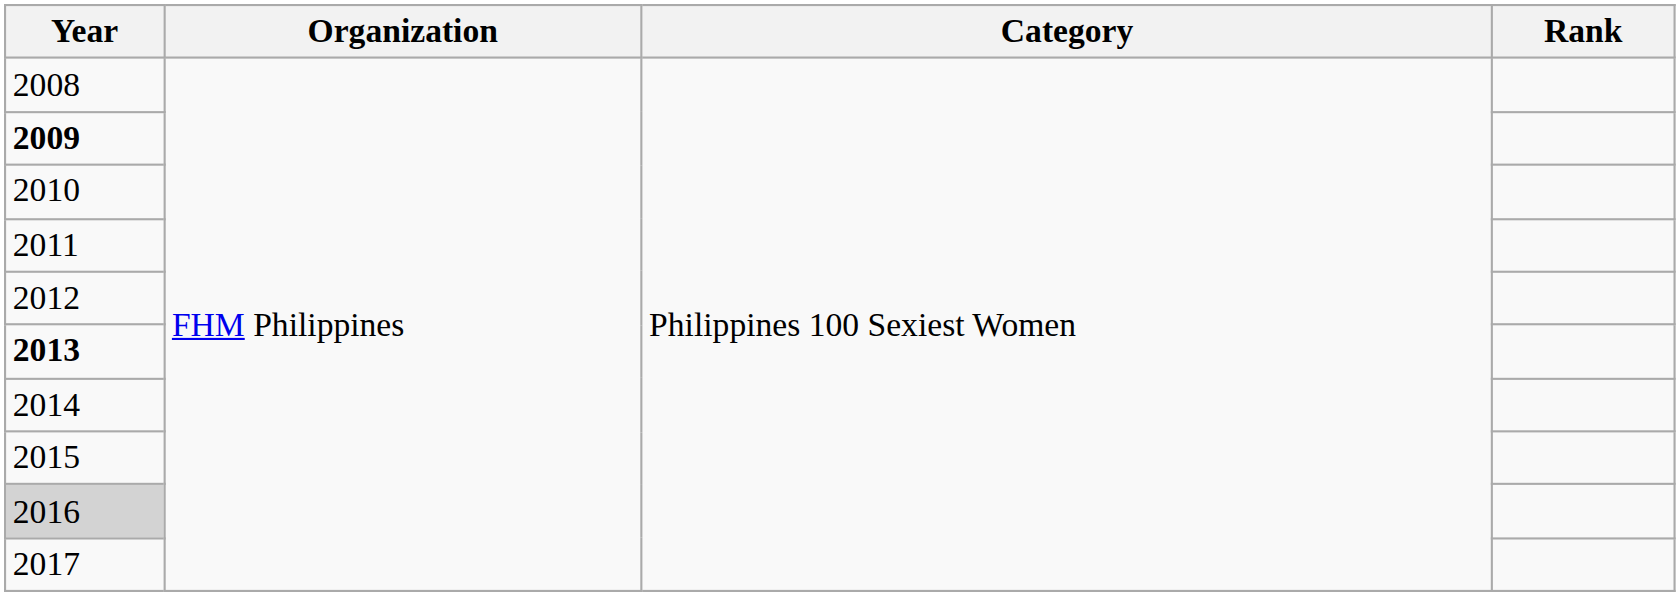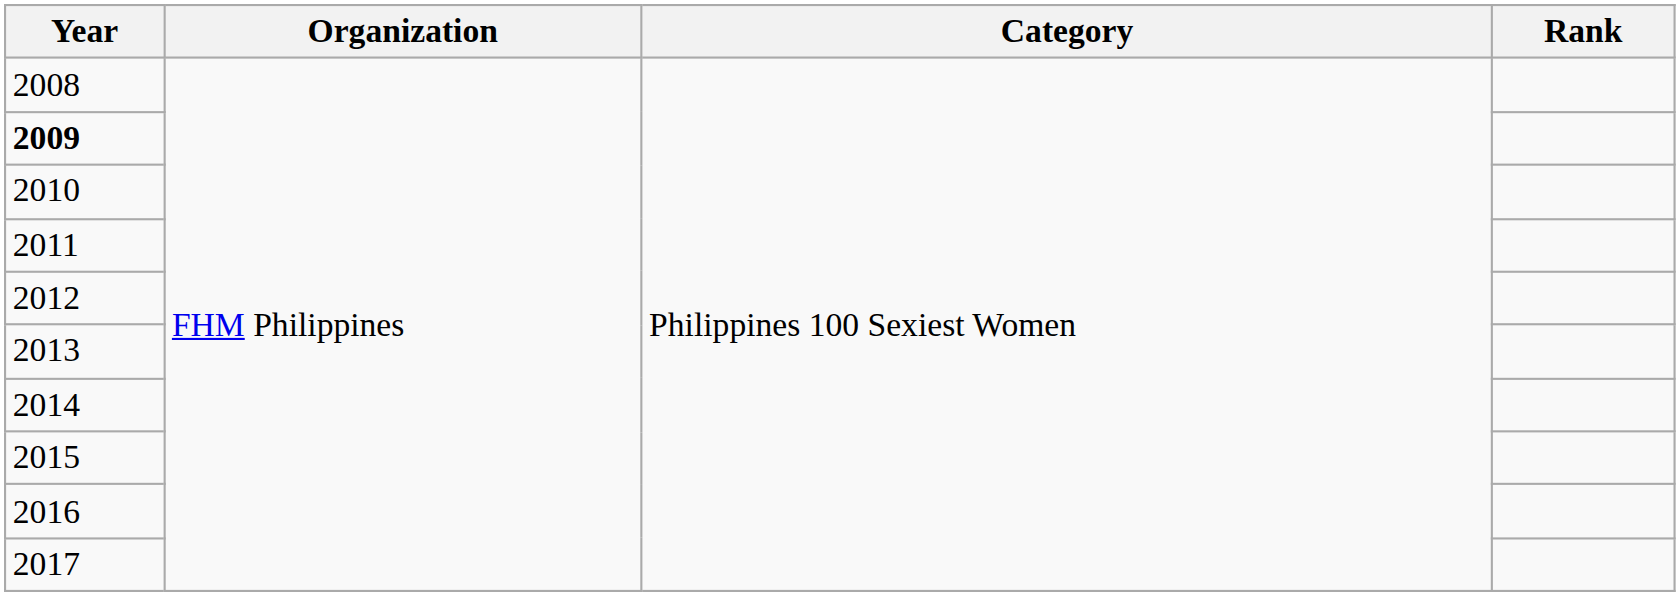(46, 350) bold -> (46, 350) normal
(46, 510) lightgrey background -> (46, 510) no background
